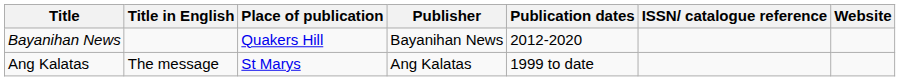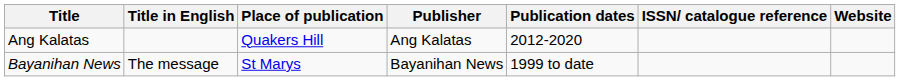(64, 40) Bayanihan News -> (48, 40) Ang Kalatas
(447, 40) Bayanihan News -> (431, 40) Ang Kalatas
(48, 64) Ang Kalatas -> (64, 64) Bayanihan News
(431, 64) Ang Kalatas -> (447, 64) Bayanihan News
